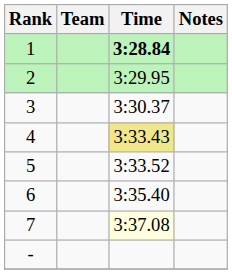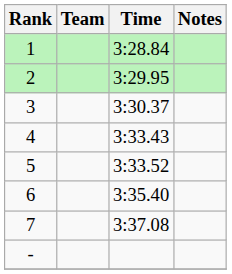(142, 48) bold -> (141, 48) normal
(142, 136) khaki background -> (141, 136) no background
(142, 225) lightyellow background -> (141, 225) no background
